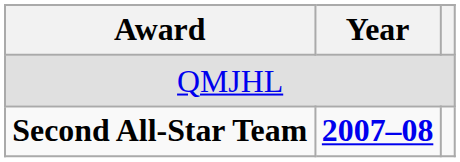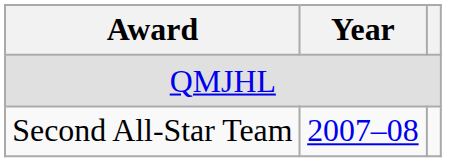(160, 130) bold -> (152, 130) normal
(378, 130) bold -> (363, 130) normal
